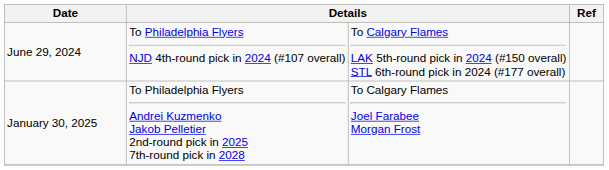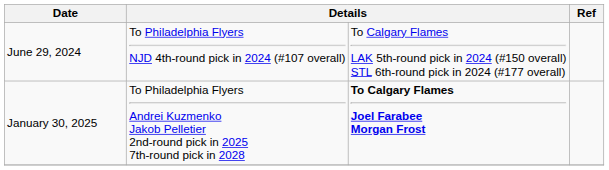(459, 109) normal -> (459, 109) bold
